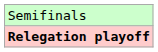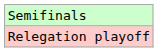(79, 37) bold -> (79, 37) normal
